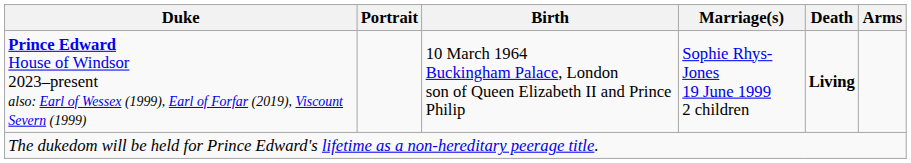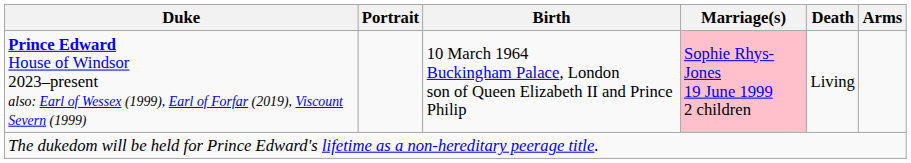(727, 81) no background -> (729, 81) pink background
(832, 81) bold -> (833, 81) normal
